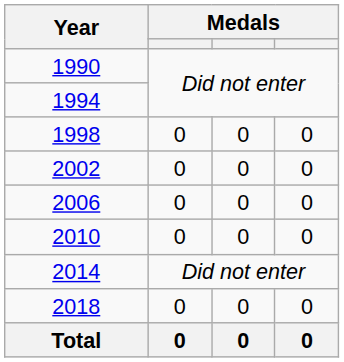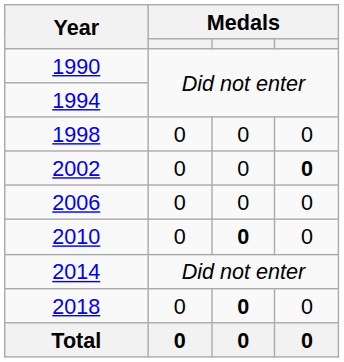(307, 169) normal -> (307, 169) bold
(243, 237) normal -> (243, 237) bold
(243, 305) normal -> (243, 305) bold
